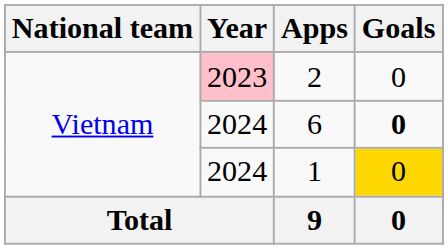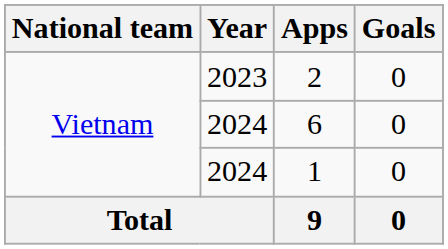(237, 76) pink background -> (237, 76) no background
(399, 123) bold -> (399, 123) normal
(399, 171) gold background -> (399, 171) no background
